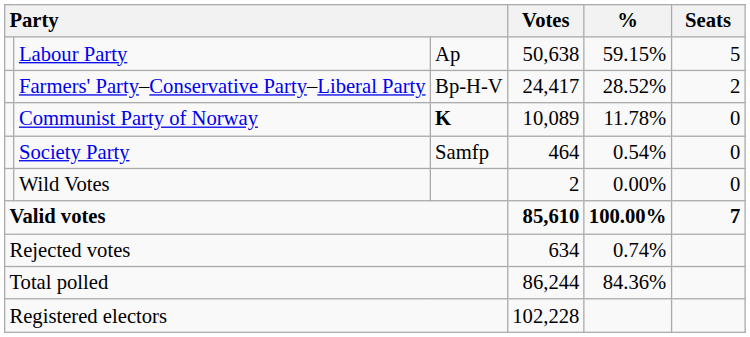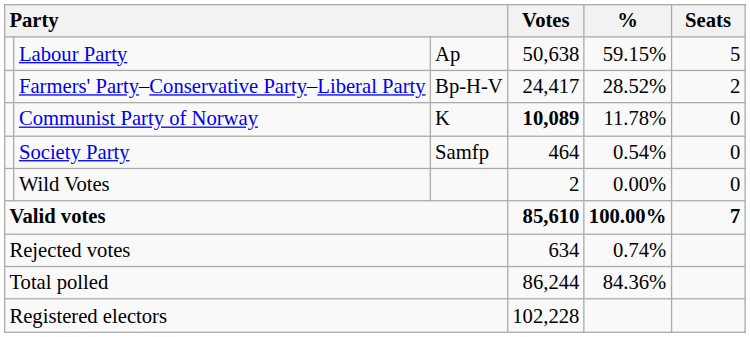(443, 119) bold -> (443, 119) normal
(551, 119) normal -> (551, 119) bold
